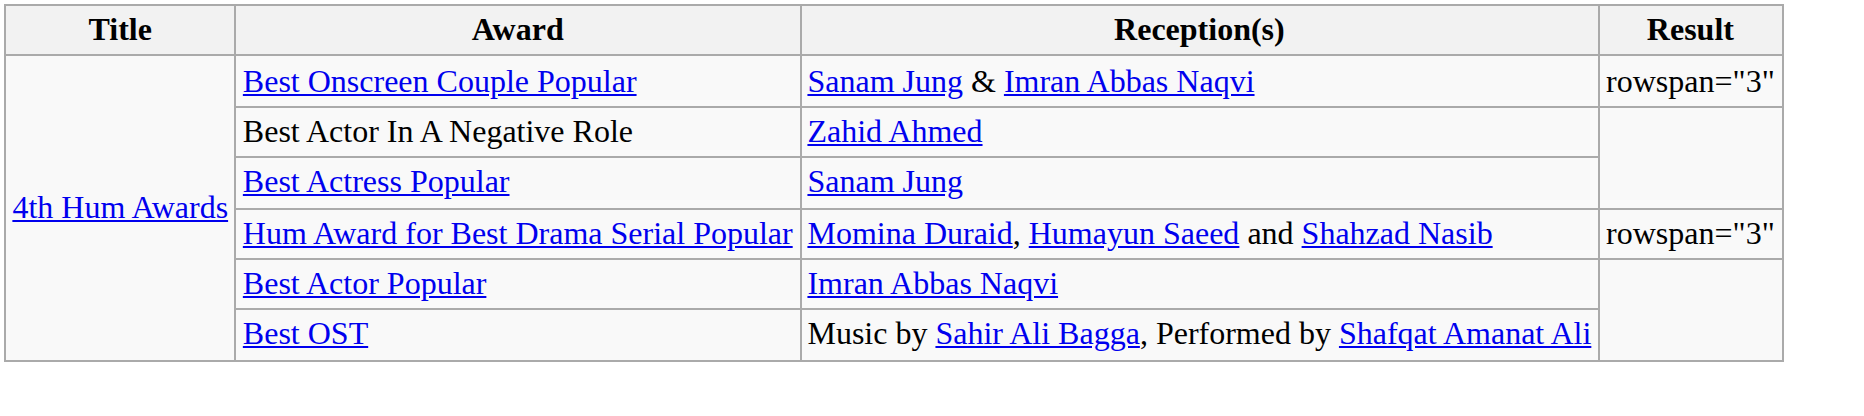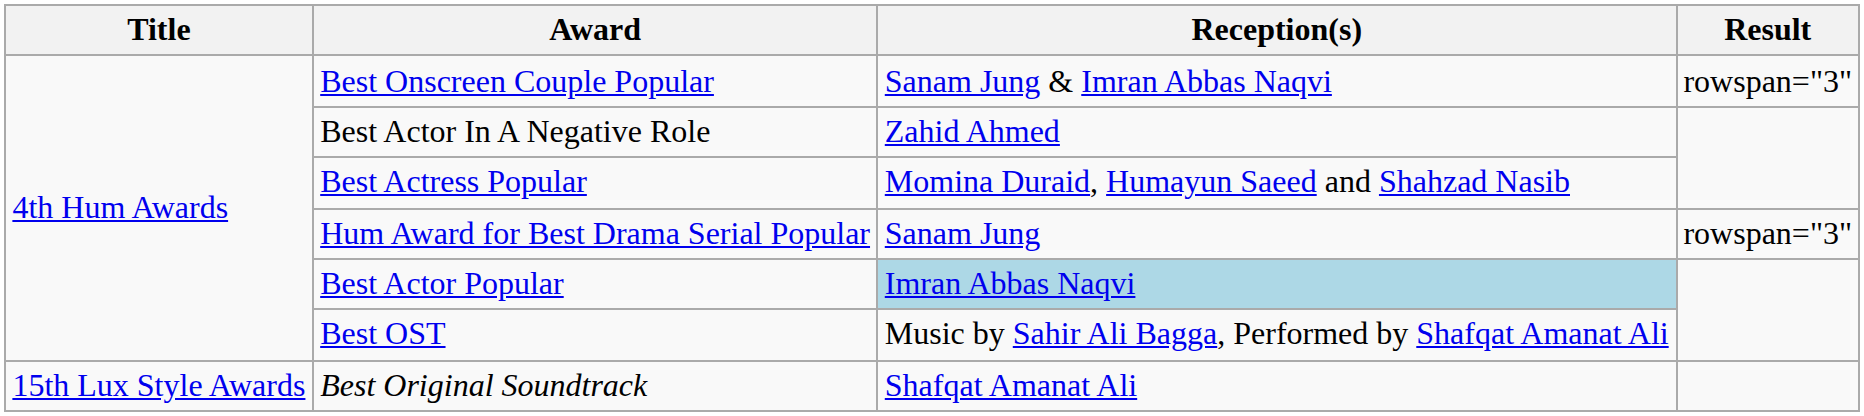(885, 182) Sanam Jung -> (1227, 182) Momina Duraid, Humayun Saeed and Shahzad Nasib
(1150, 232) Momina Duraid, Humayun Saeed and Shahzad Nasib -> (963, 232) Sanam Jung
(933, 283) no background -> (1010, 283) lightblue background
+ row: (484, 385)
